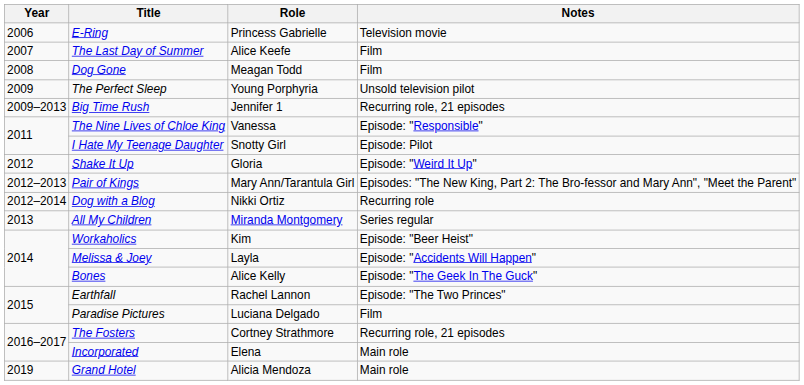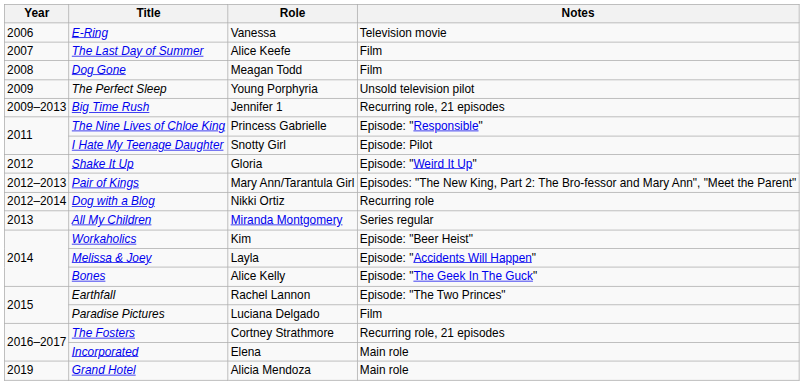(279, 32) Princess Gabrielle -> (253, 32) Vanessa
(253, 126) Vanessa -> (279, 126) Princess Gabrielle
